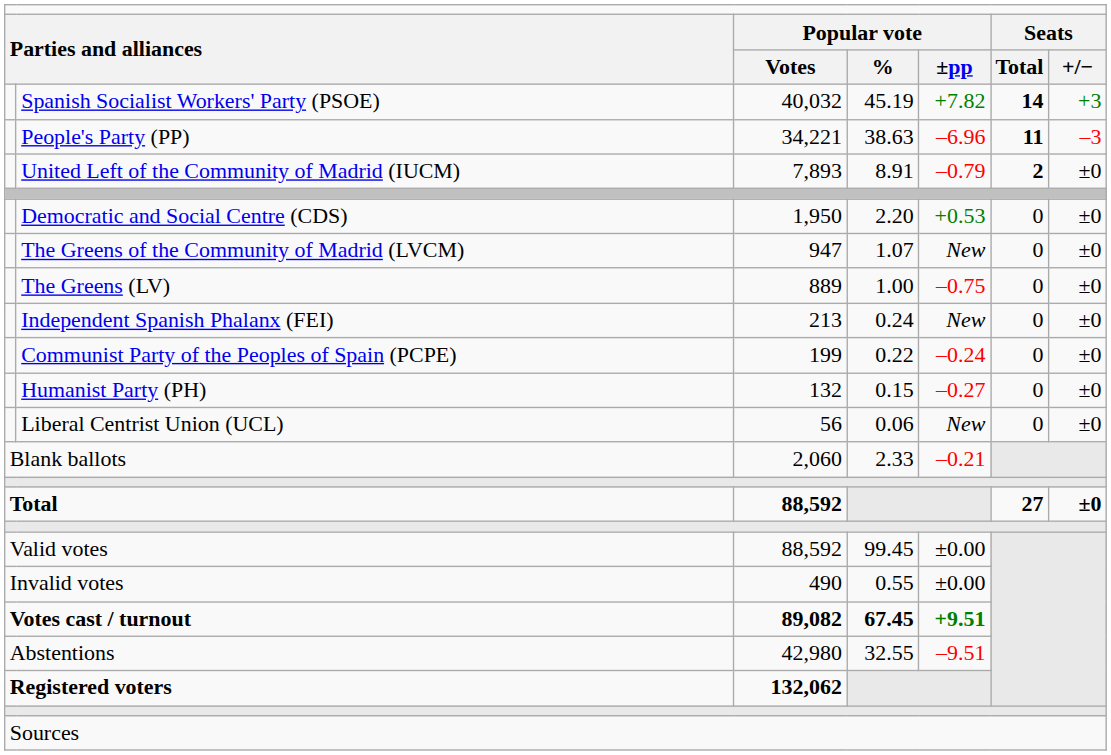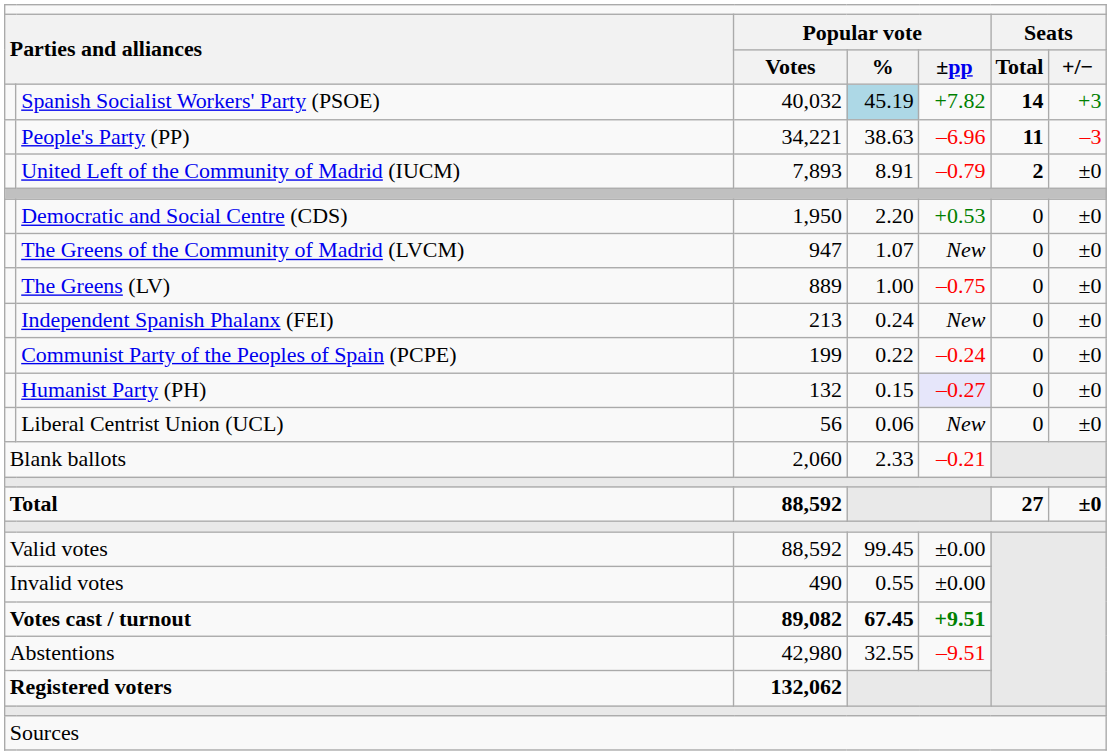(889, 101) no background -> (889, 101) lightblue background
(961, 389) no background -> (961, 389) lavender background
